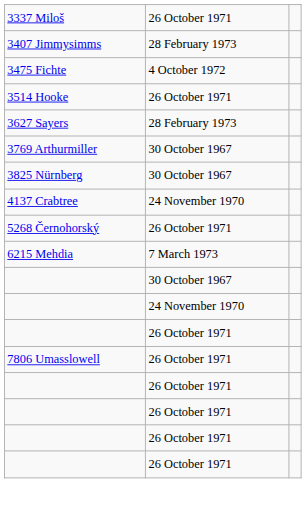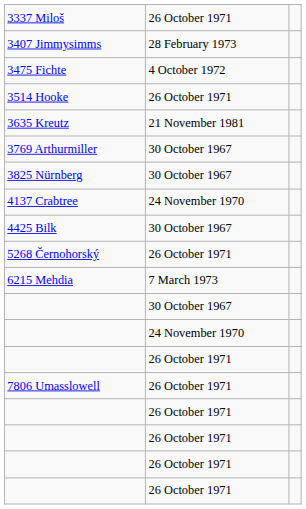- row: (38, 122)
+ row: (38, 122)
+ row: (32, 227)
